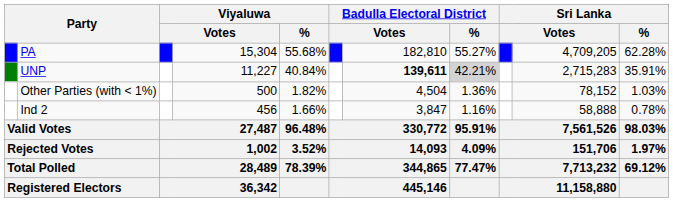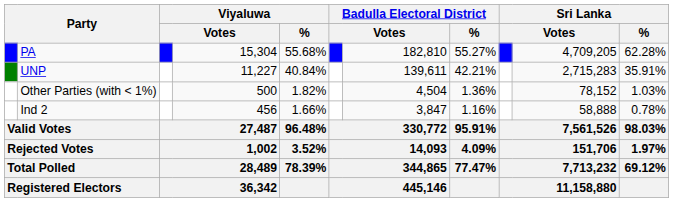(425, 71) bold -> (425, 71) normal
(475, 71) lightgrey background -> (475, 71) no background
